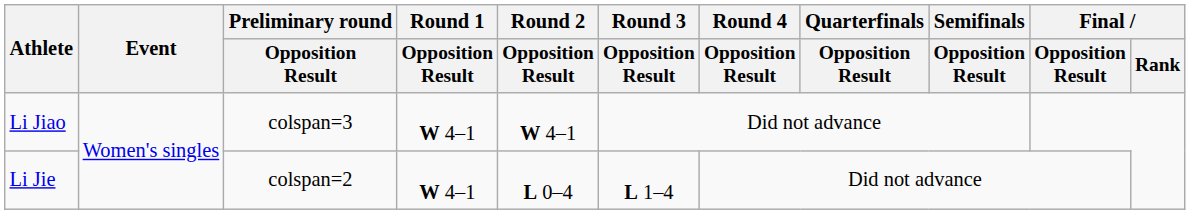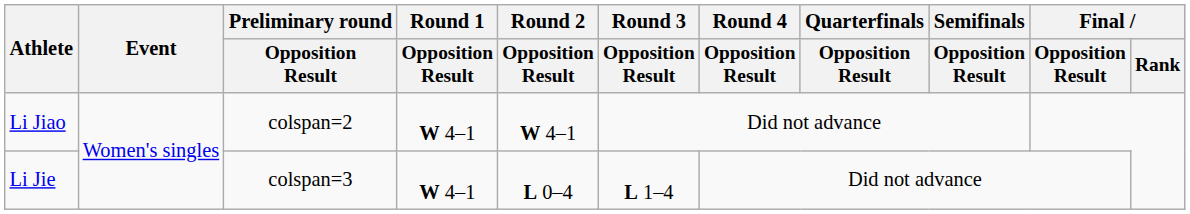(310, 122) colspan=3 -> (310, 122) colspan=2
(310, 180) colspan=2 -> (310, 180) colspan=3
